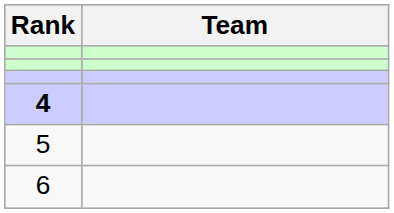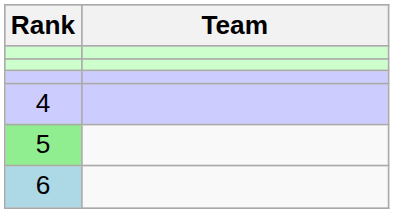(43, 103) bold -> (43, 103) normal
(43, 144) no background -> (43, 144) lightgreen background
(43, 186) no background -> (43, 186) lightblue background
